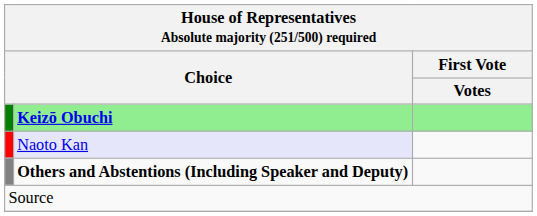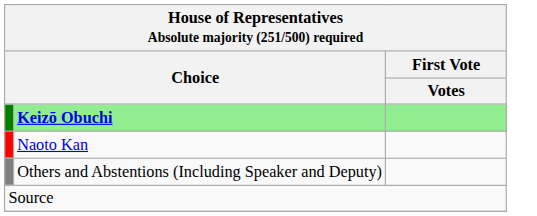(53, 144) lavender background -> (53, 144) no background
(213, 171) bold -> (200, 171) normal
